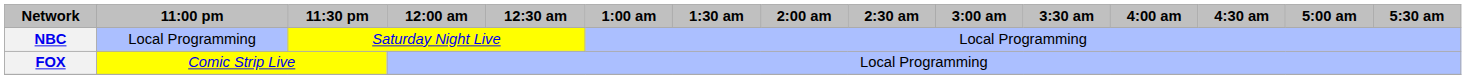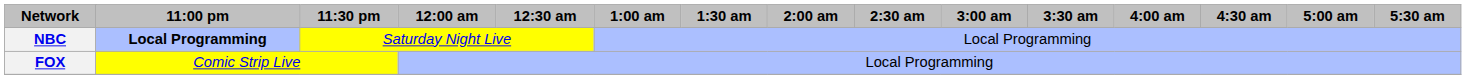(192, 39) normal -> (198, 39) bold
